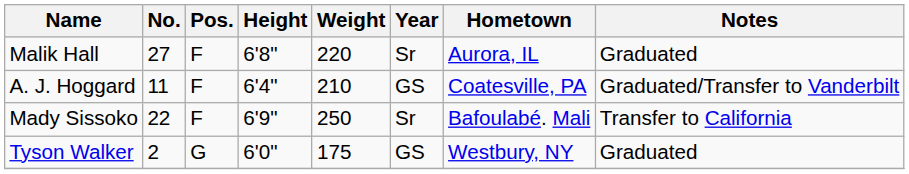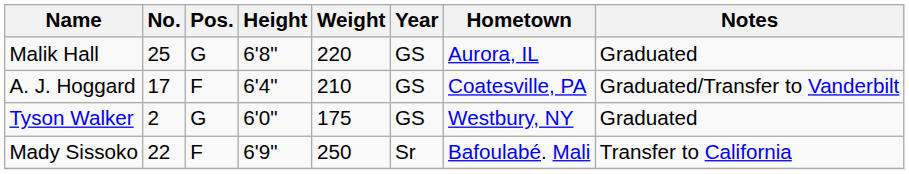(159, 53) 27 -> (159, 53) 25
(196, 53) F -> (198, 53) G
(405, 53) Sr -> (410, 53) GS
(158, 86) 11 -> (159, 86) 17
rows swapped: (74, 119) <-> (72, 151)
